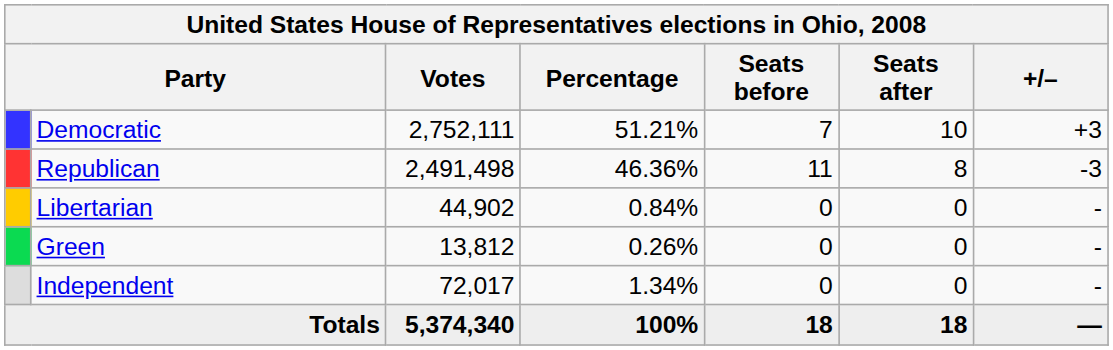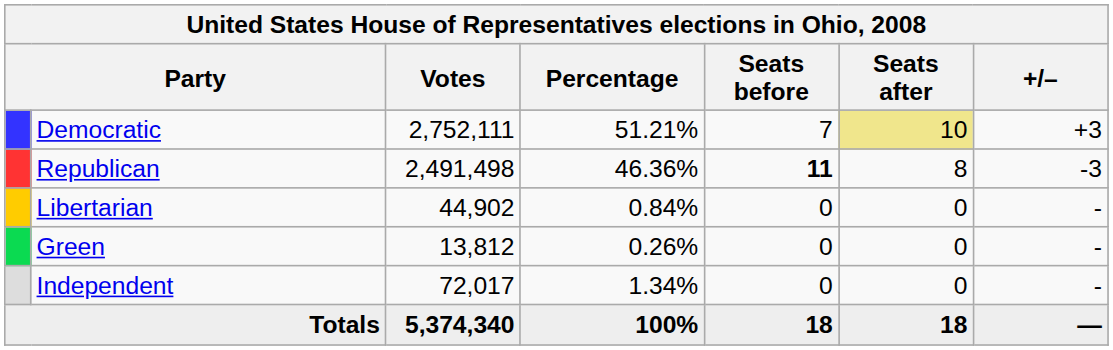(954, 130) no background -> (954, 130) khaki background
(820, 169) normal -> (820, 169) bold
